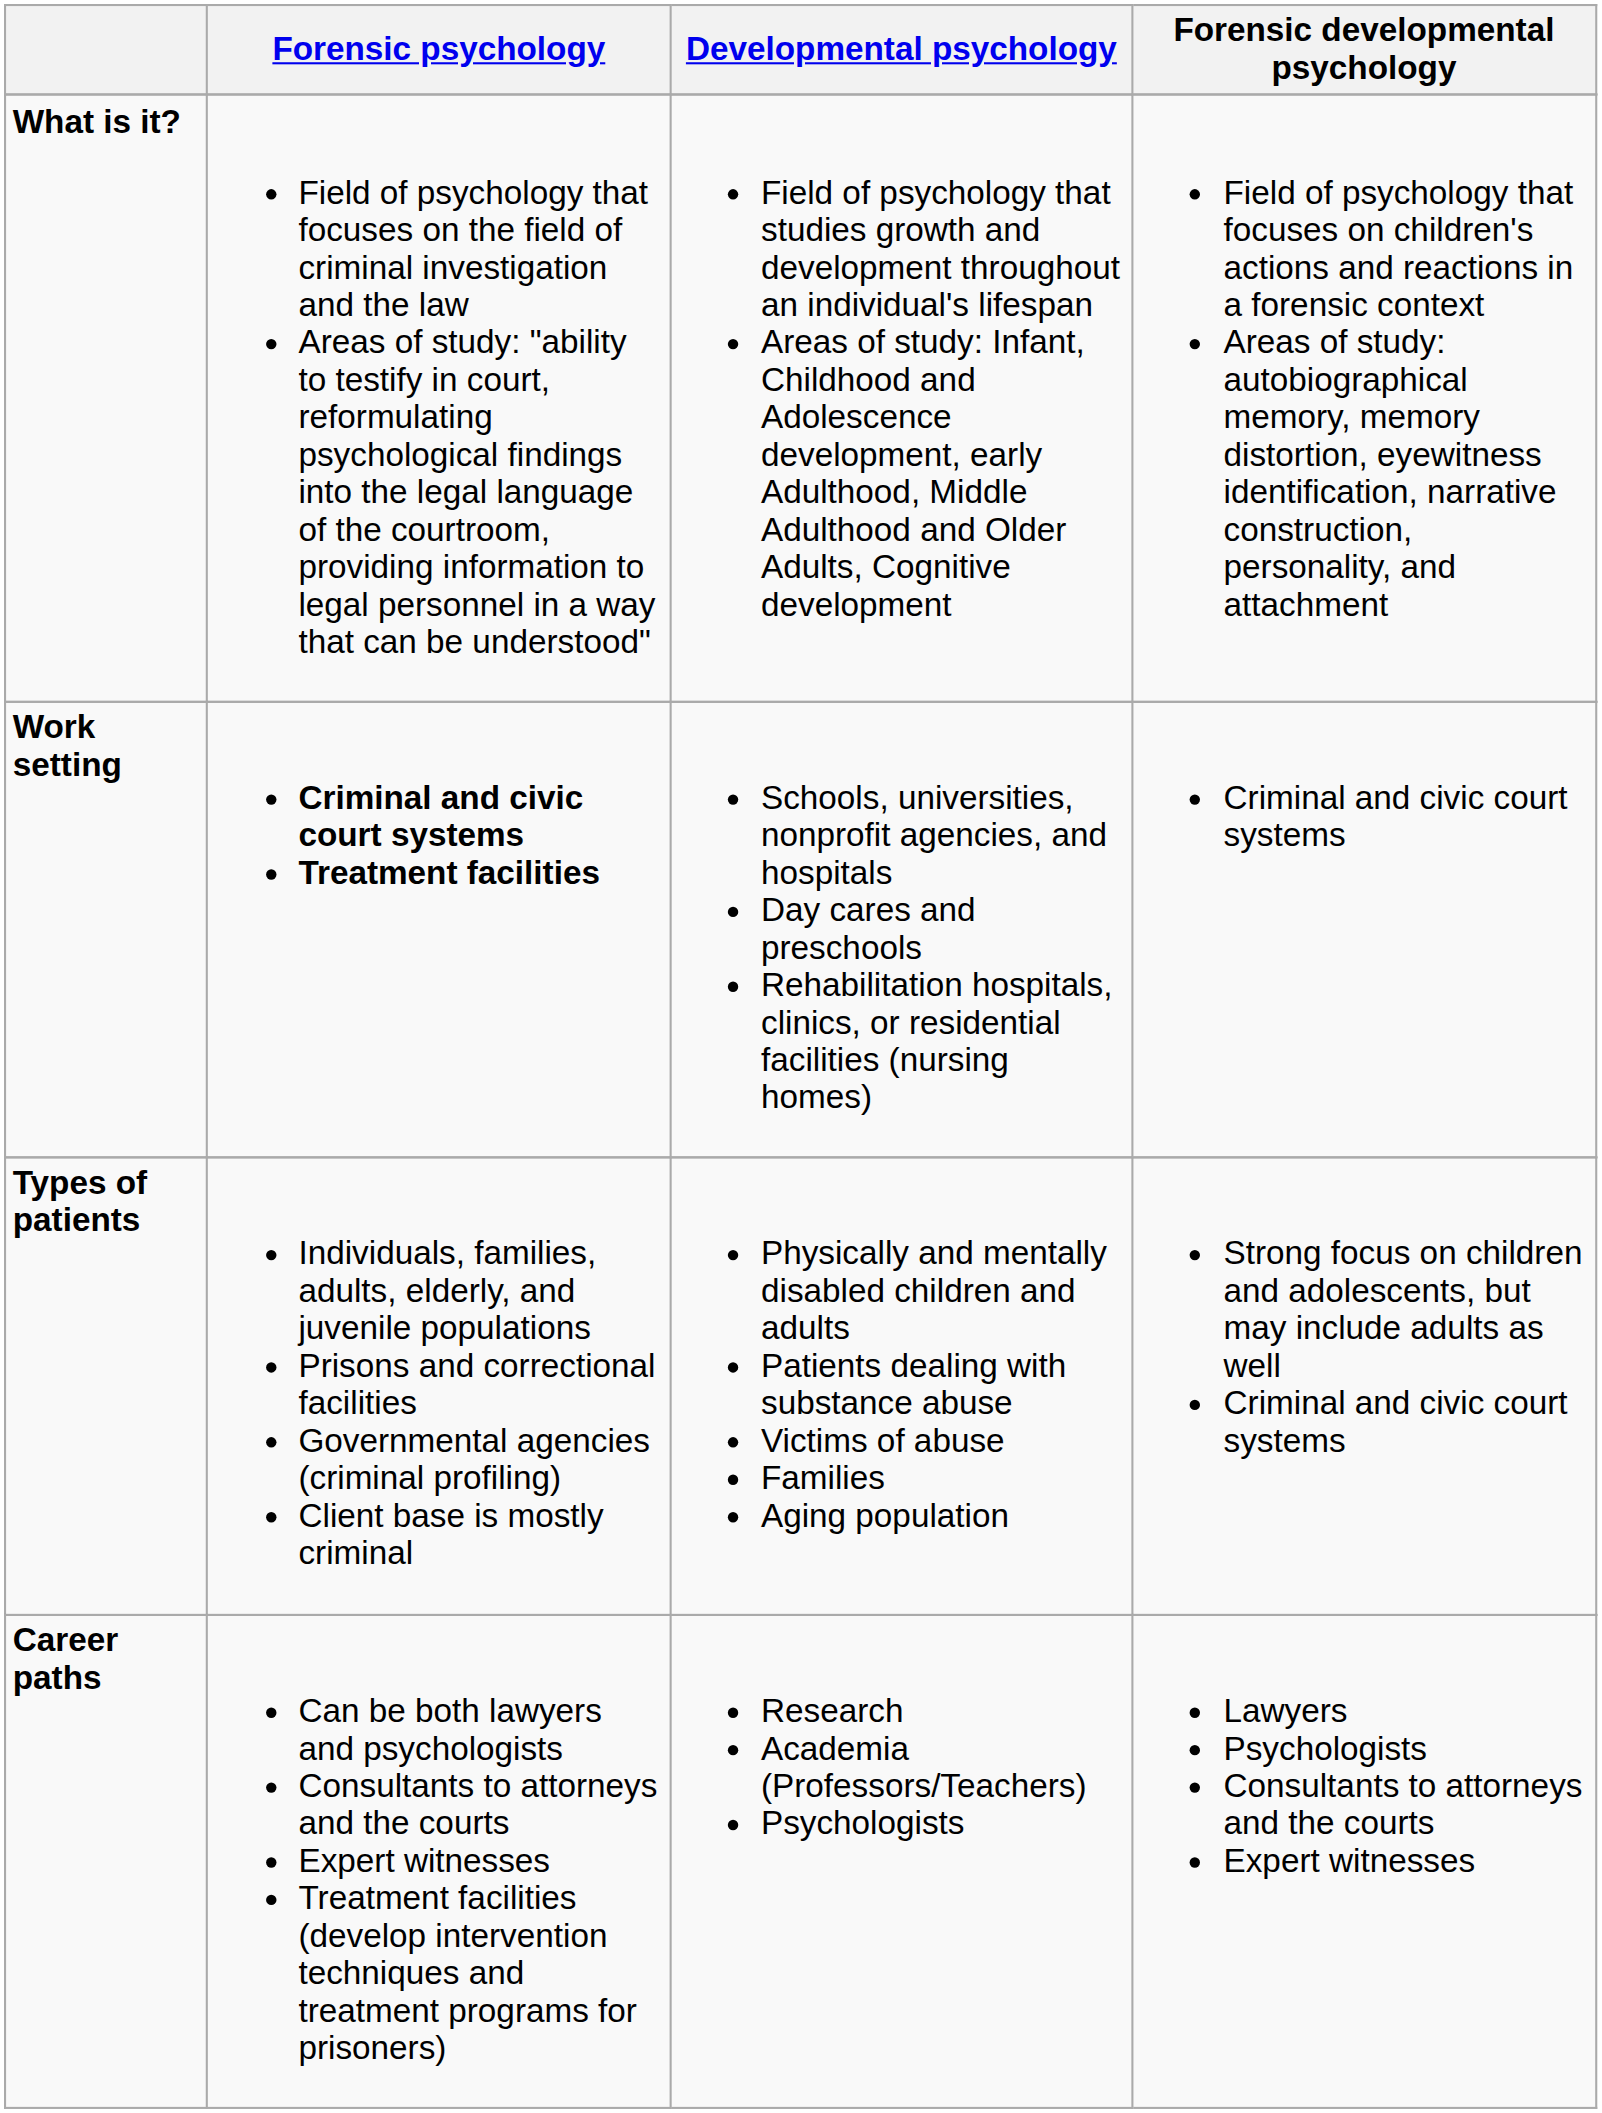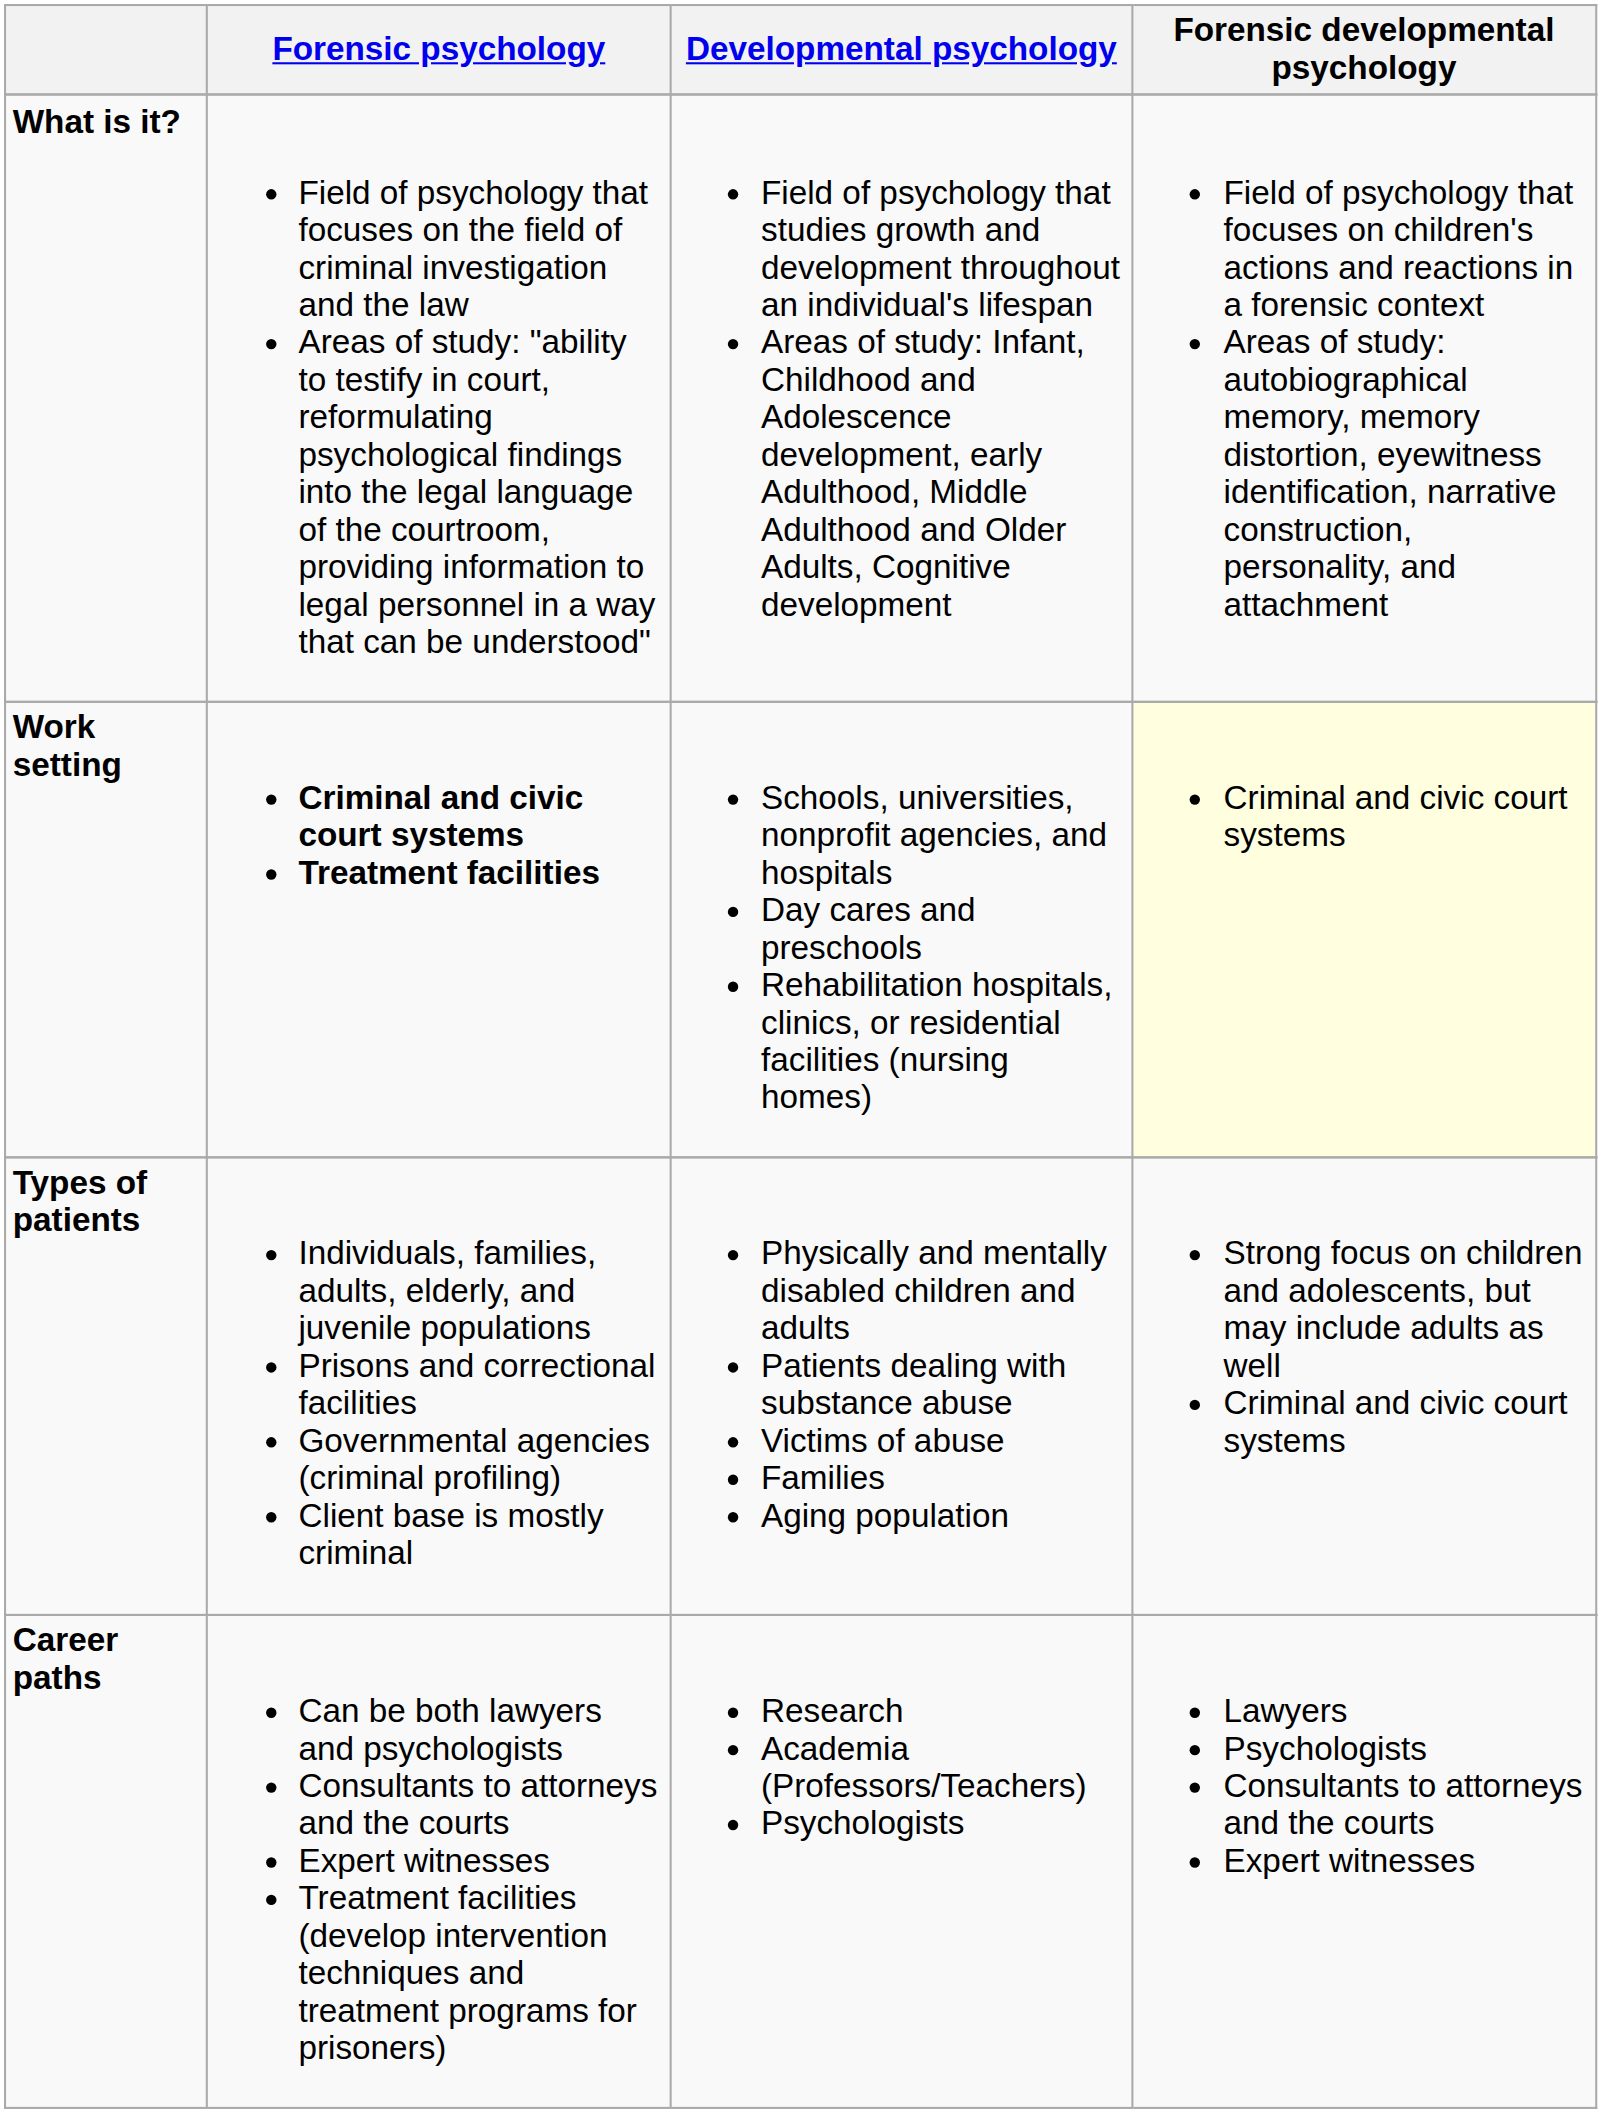(1364, 817) no background -> (1364, 817) lightyellow background
